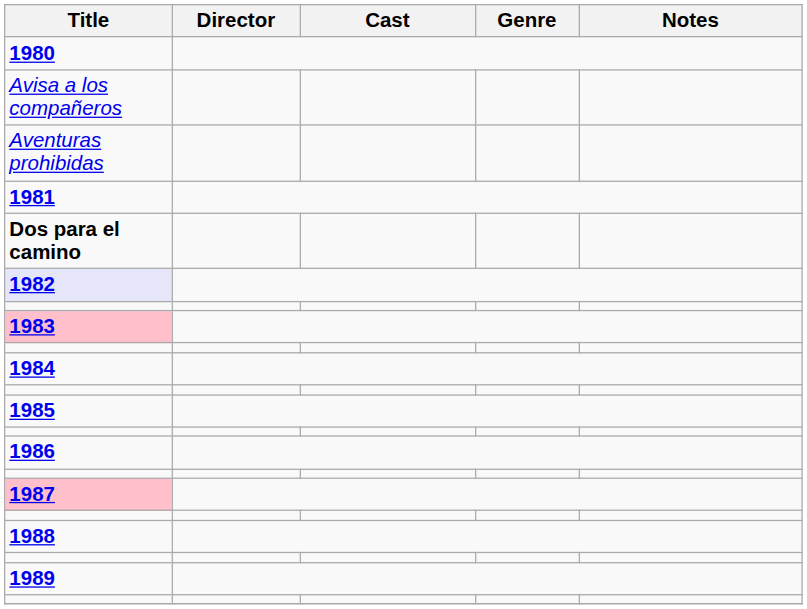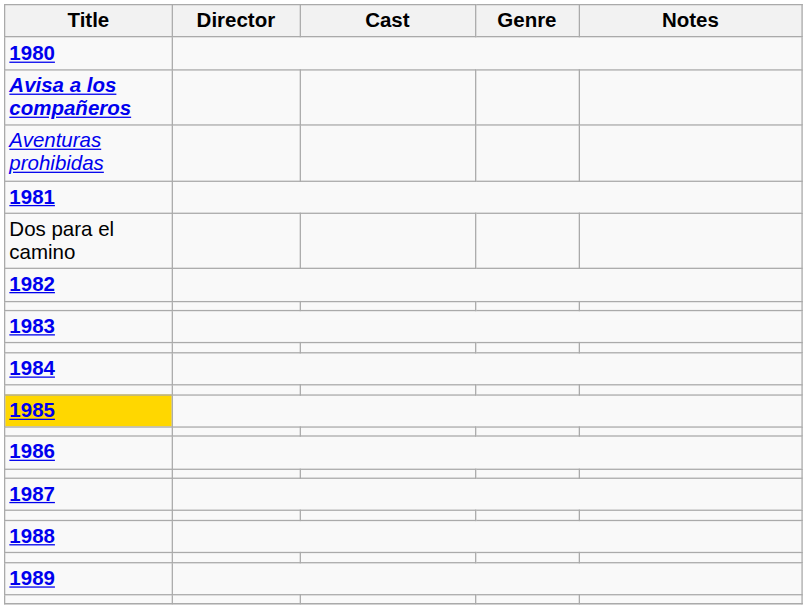(66, 97) normal -> (70, 97) bold
(65, 240) bold -> (62, 240) normal
(32, 284) lavender background -> (32, 284) no background
(32, 326) pink background -> (32, 326) no background
(32, 410) no background -> (32, 410) gold background
(32, 494) pink background -> (32, 494) no background
